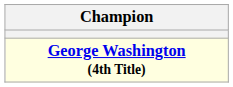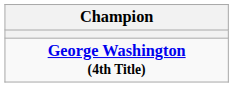(117, 60) lightyellow background -> (117, 60) no background
